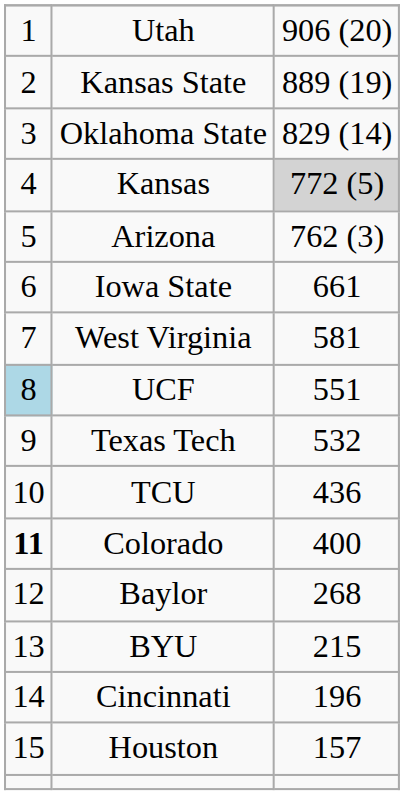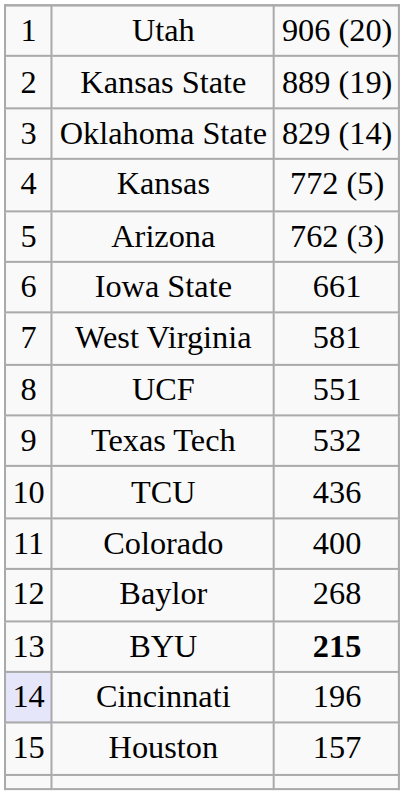(337, 184) lightgrey background -> (337, 184) no background
(29, 389) lightblue background -> (29, 389) no background
(29, 543) bold -> (29, 543) normal
(337, 645) normal -> (337, 645) bold
(29, 696) no background -> (29, 696) lavender background
